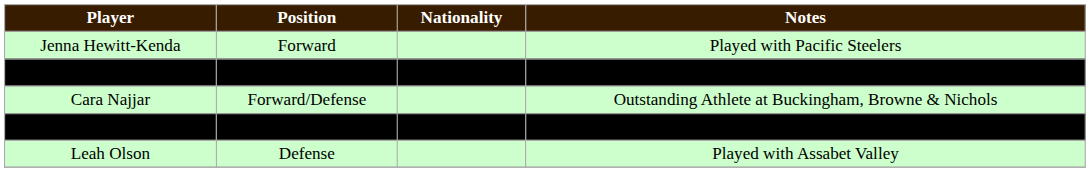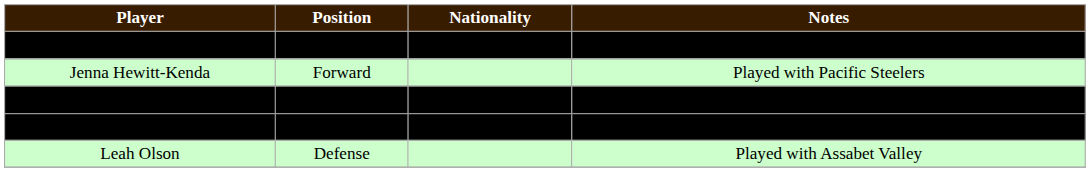+ row: (140, 45)
(806, 72) Attended Benilde-St. Margaret's School -> (829, 99) Attended Edge School
- row: (110, 99)
(307, 126) normal -> (342, 126) bold
(806, 126) Attended Edge School -> (829, 126) Attended Benilde-St. Margaret's School
